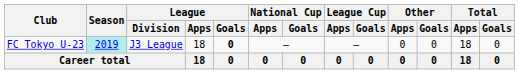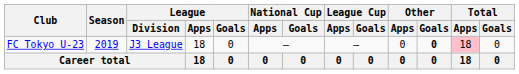(107, 45) paleturquoise background -> (107, 45) no background
(231, 45) bold -> (231, 45) normal
(434, 45) normal -> (434, 45) bold
(465, 45) no background -> (465, 45) pink background
